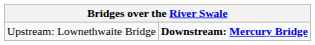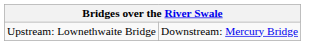(234, 31) bold -> (230, 31) normal
